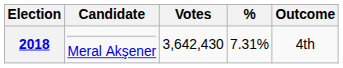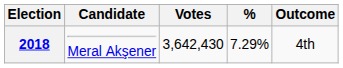(250, 44) 7.31% -> (250, 44) 7.29%
